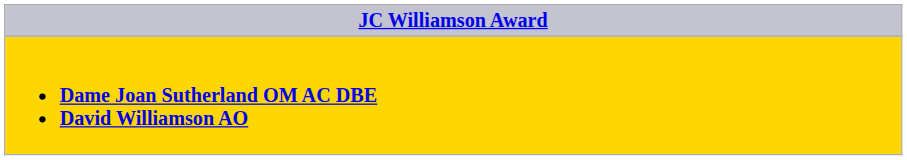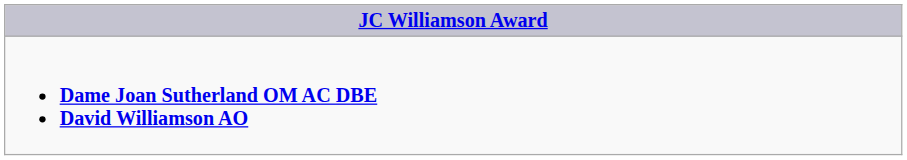(453, 107) gold background -> (453, 107) no background
